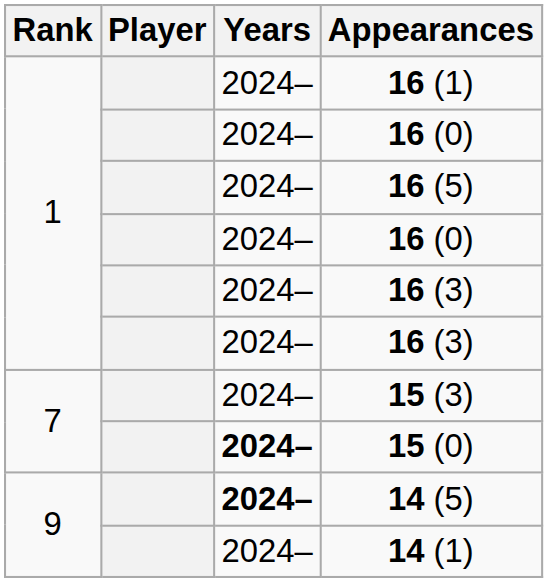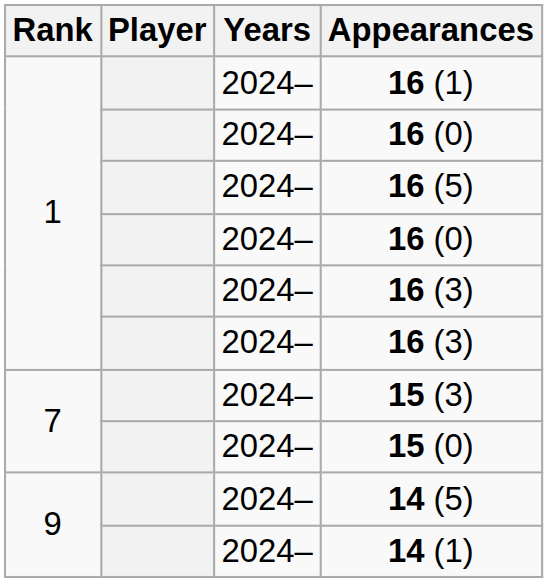(267, 446) bold -> (267, 446) normal
(267, 498) bold -> (267, 498) normal
